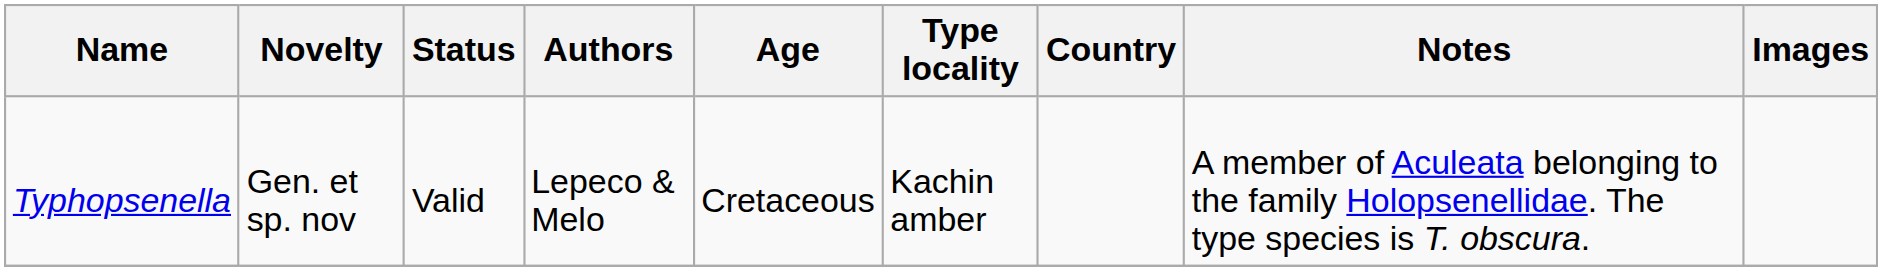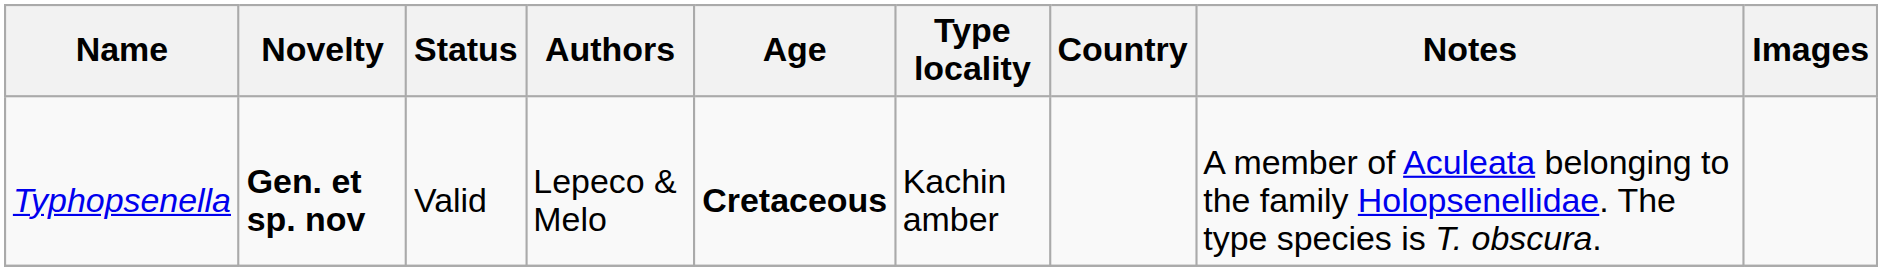(302, 199) normal -> (306, 199) bold
(788, 199) normal -> (795, 199) bold
